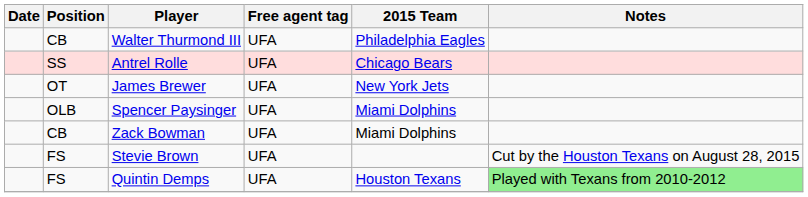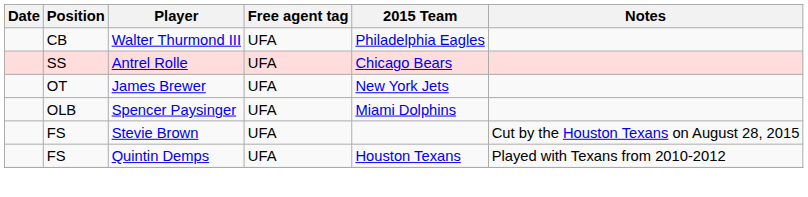- row: (158, 133)
(609, 180) lightgreen background -> (609, 156) no background
